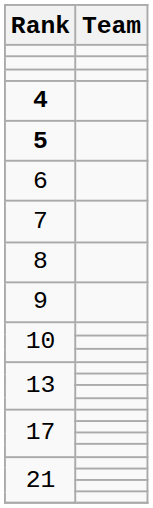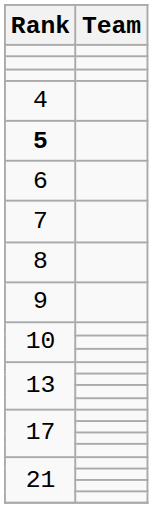(40, 101) bold -> (40, 101) normal
